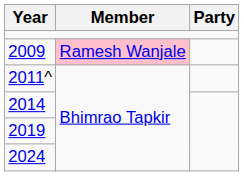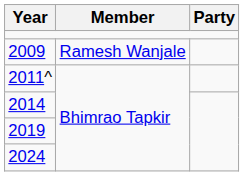(123, 51) pink background -> (123, 51) no background
